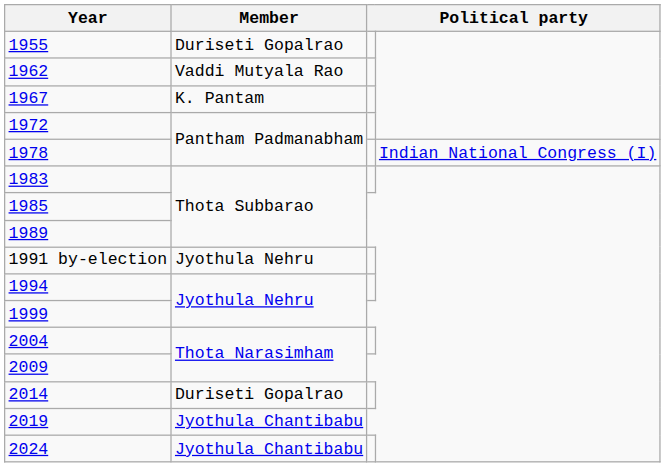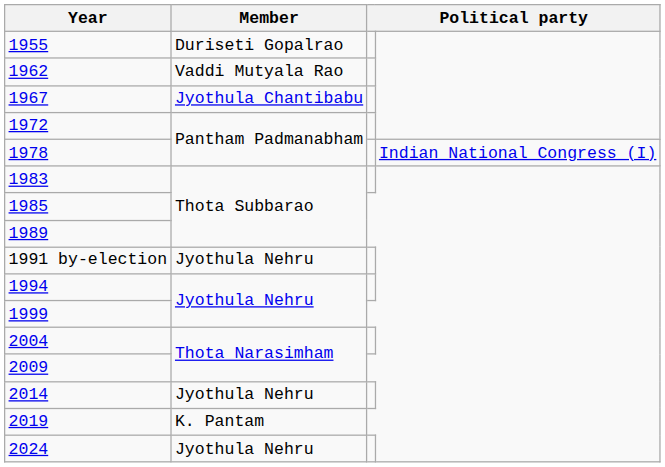(220, 99) K. Pantam -> (269, 99) Jyothula Chantibabu
(259, 395) Duriseti Gopalrao -> (244, 395) Jyothula Nehru
(269, 422) Jyothula Chantibabu -> (220, 422) K. Pantam
(269, 449) Jyothula Chantibabu -> (244, 449) Jyothula Nehru
